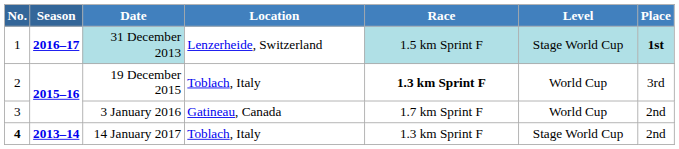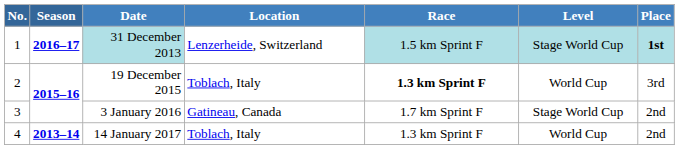(578, 112) World Cup -> (578, 112) Stage World Cup
(17, 134) bold -> (17, 134) normal
(578, 134) Stage World Cup -> (578, 134) World Cup
